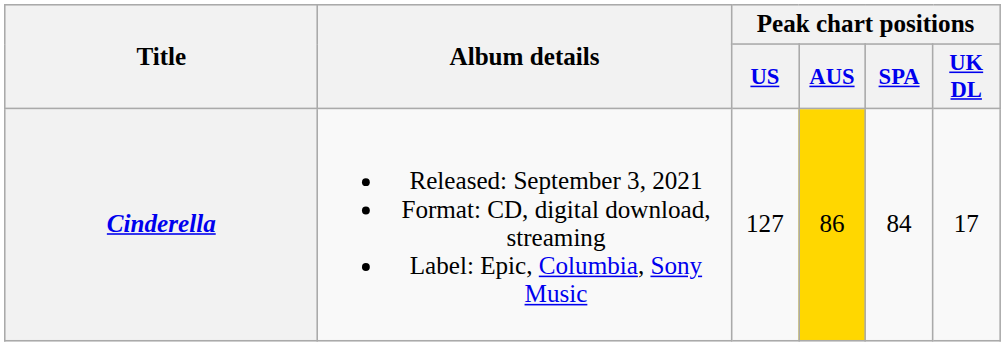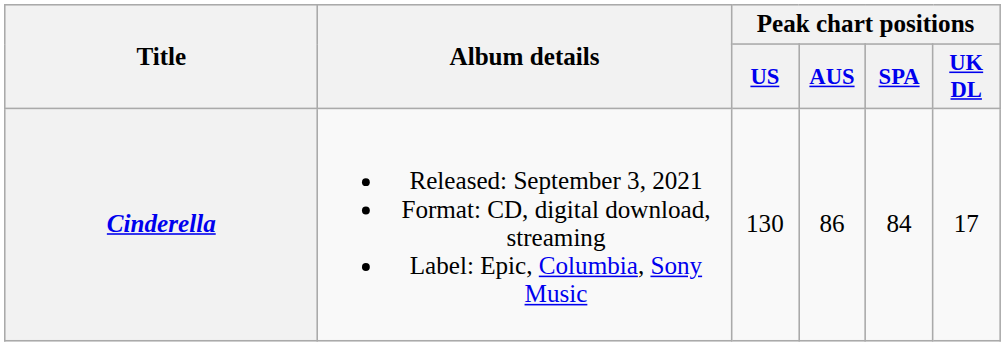(765, 224) 127 -> (765, 224) 130
(832, 224) gold background -> (832, 224) no background
